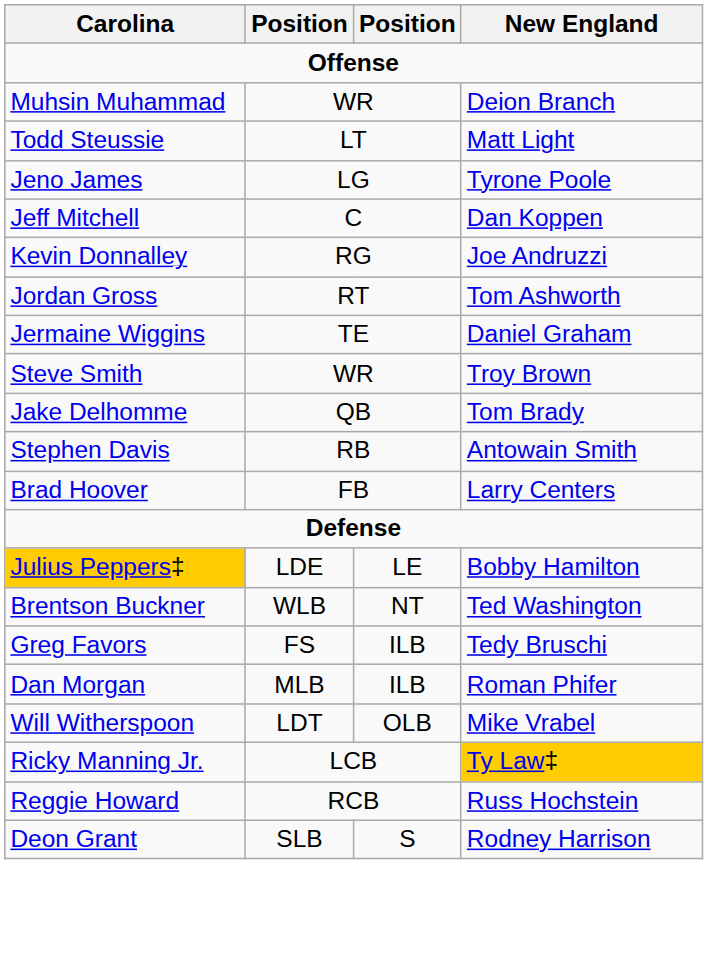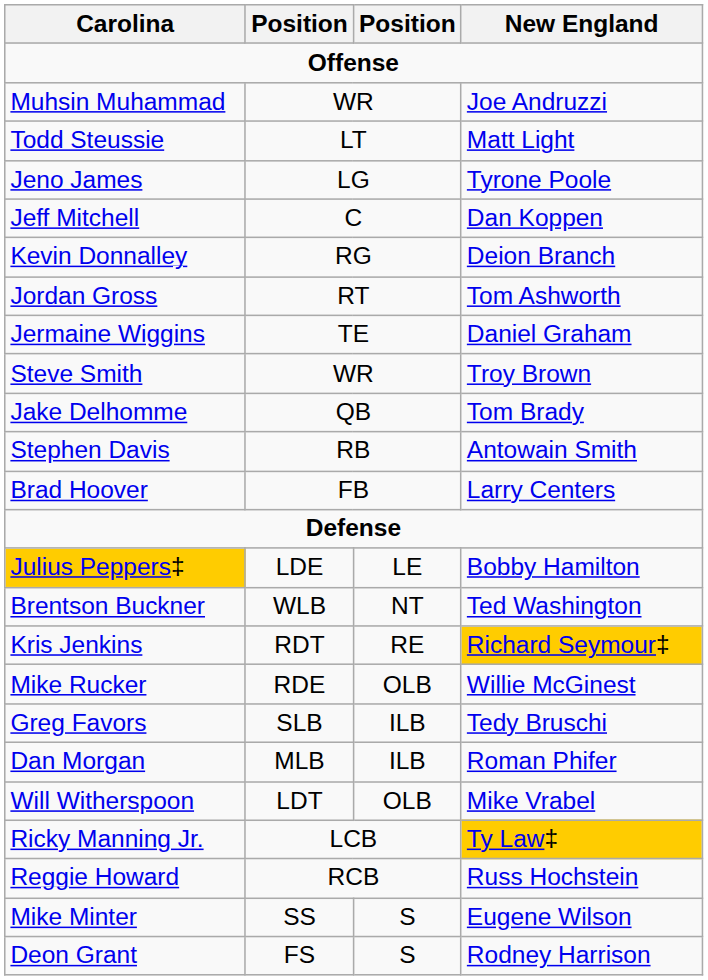(541, 101) Deion Branch -> (537, 101) Joe Andruzzi
(537, 256) Joe Andruzzi -> (541, 256) Deion Branch
+ row: (76, 645)
+ row: (78, 683)
(299, 645) FS -> (299, 722) SLB
+ row: (74, 916)
(299, 839) SLB -> (299, 955) FS
